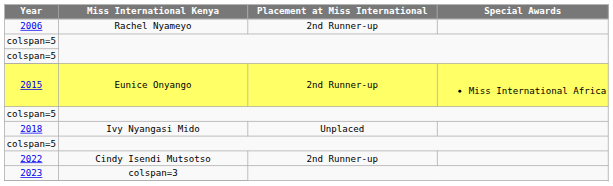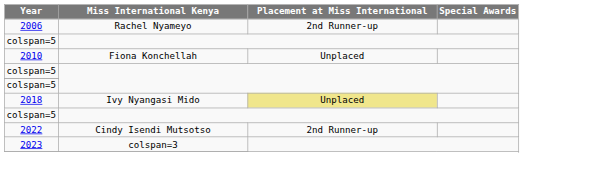+ row: (31, 56)
- row: (31, 85)
(342, 129) no background -> (342, 101) khaki background
